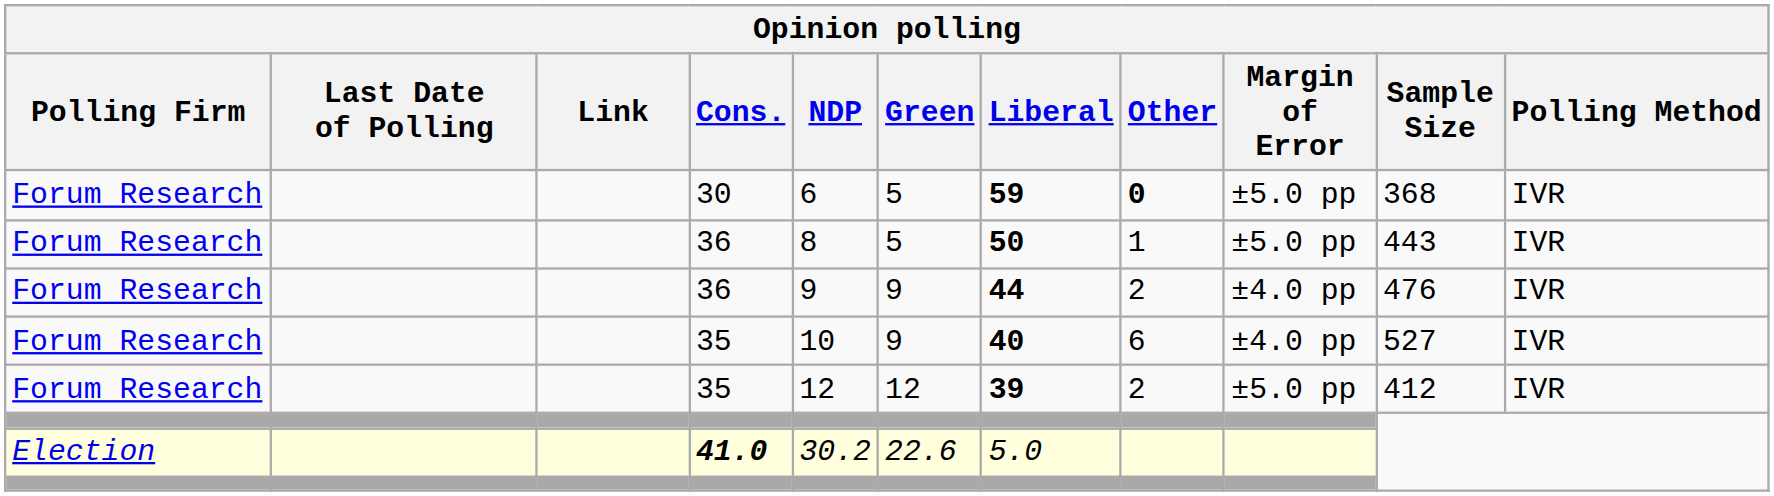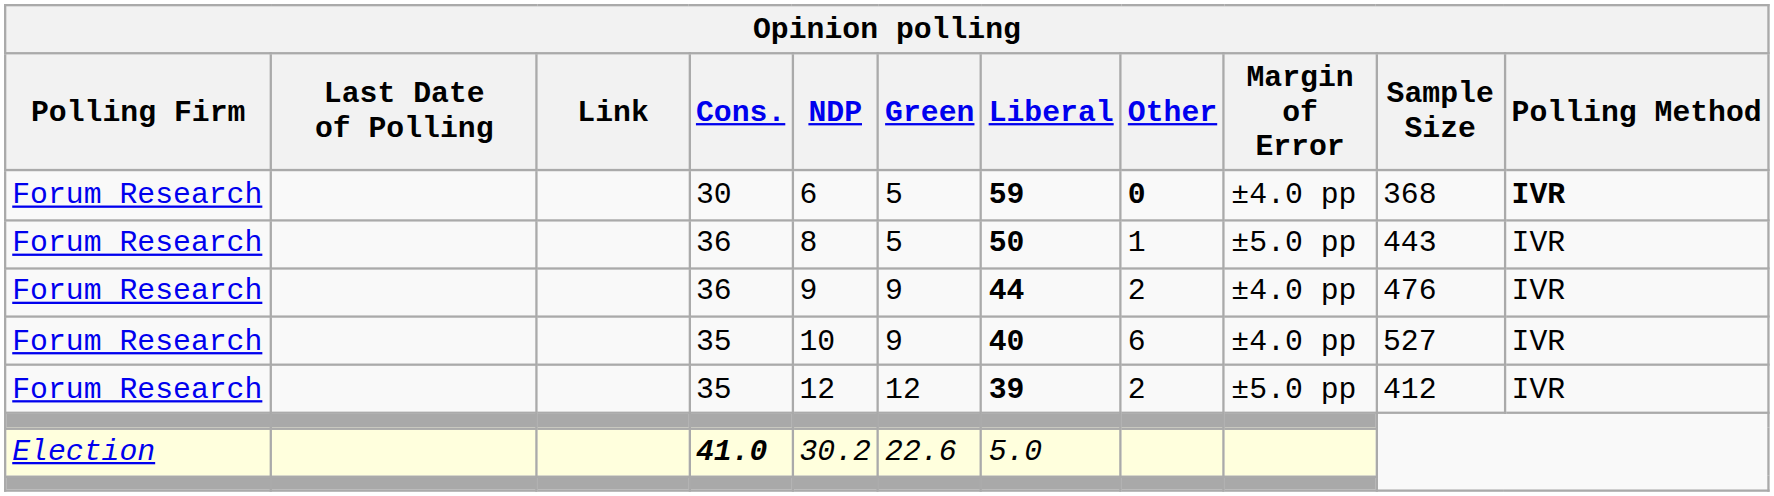(1294, 195) ±5.0 pp -> (1294, 195) ±4.0 pp
(1538, 195) normal -> (1538, 195) bold
